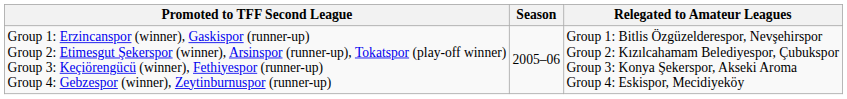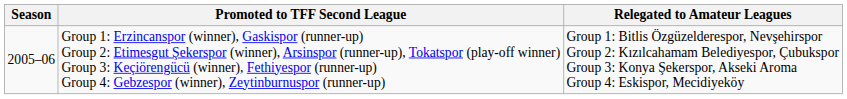columns swapped: (536, 15) <-> (257, 15)
